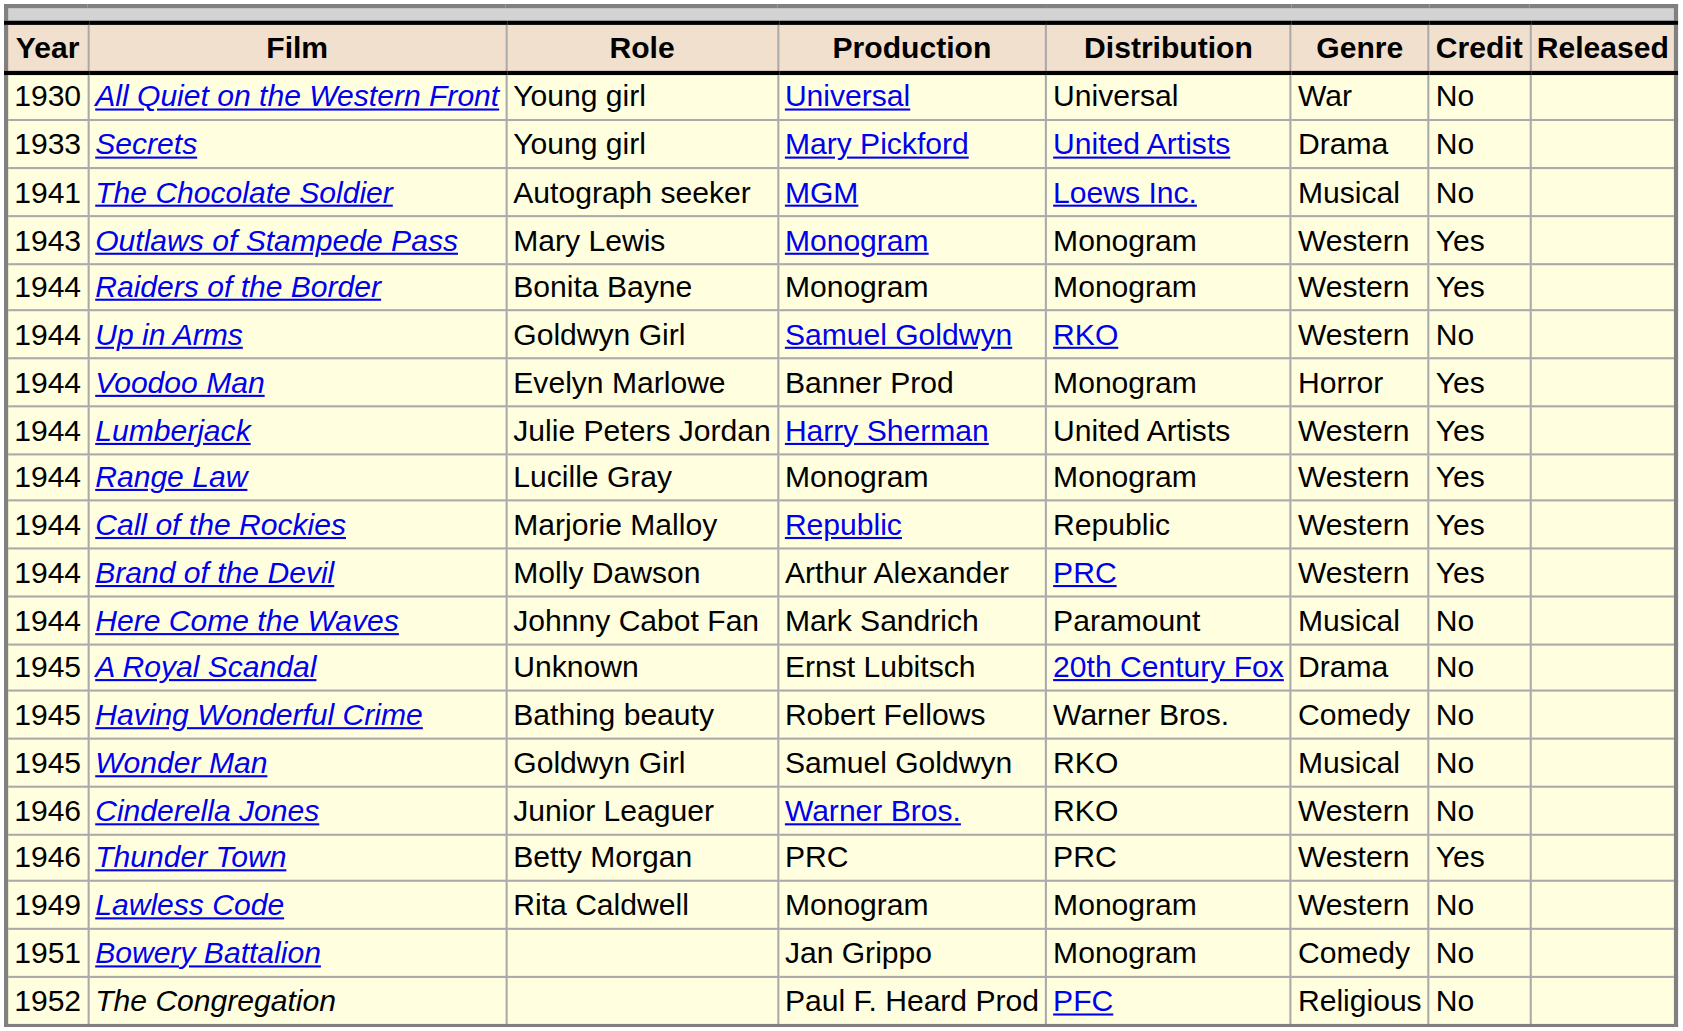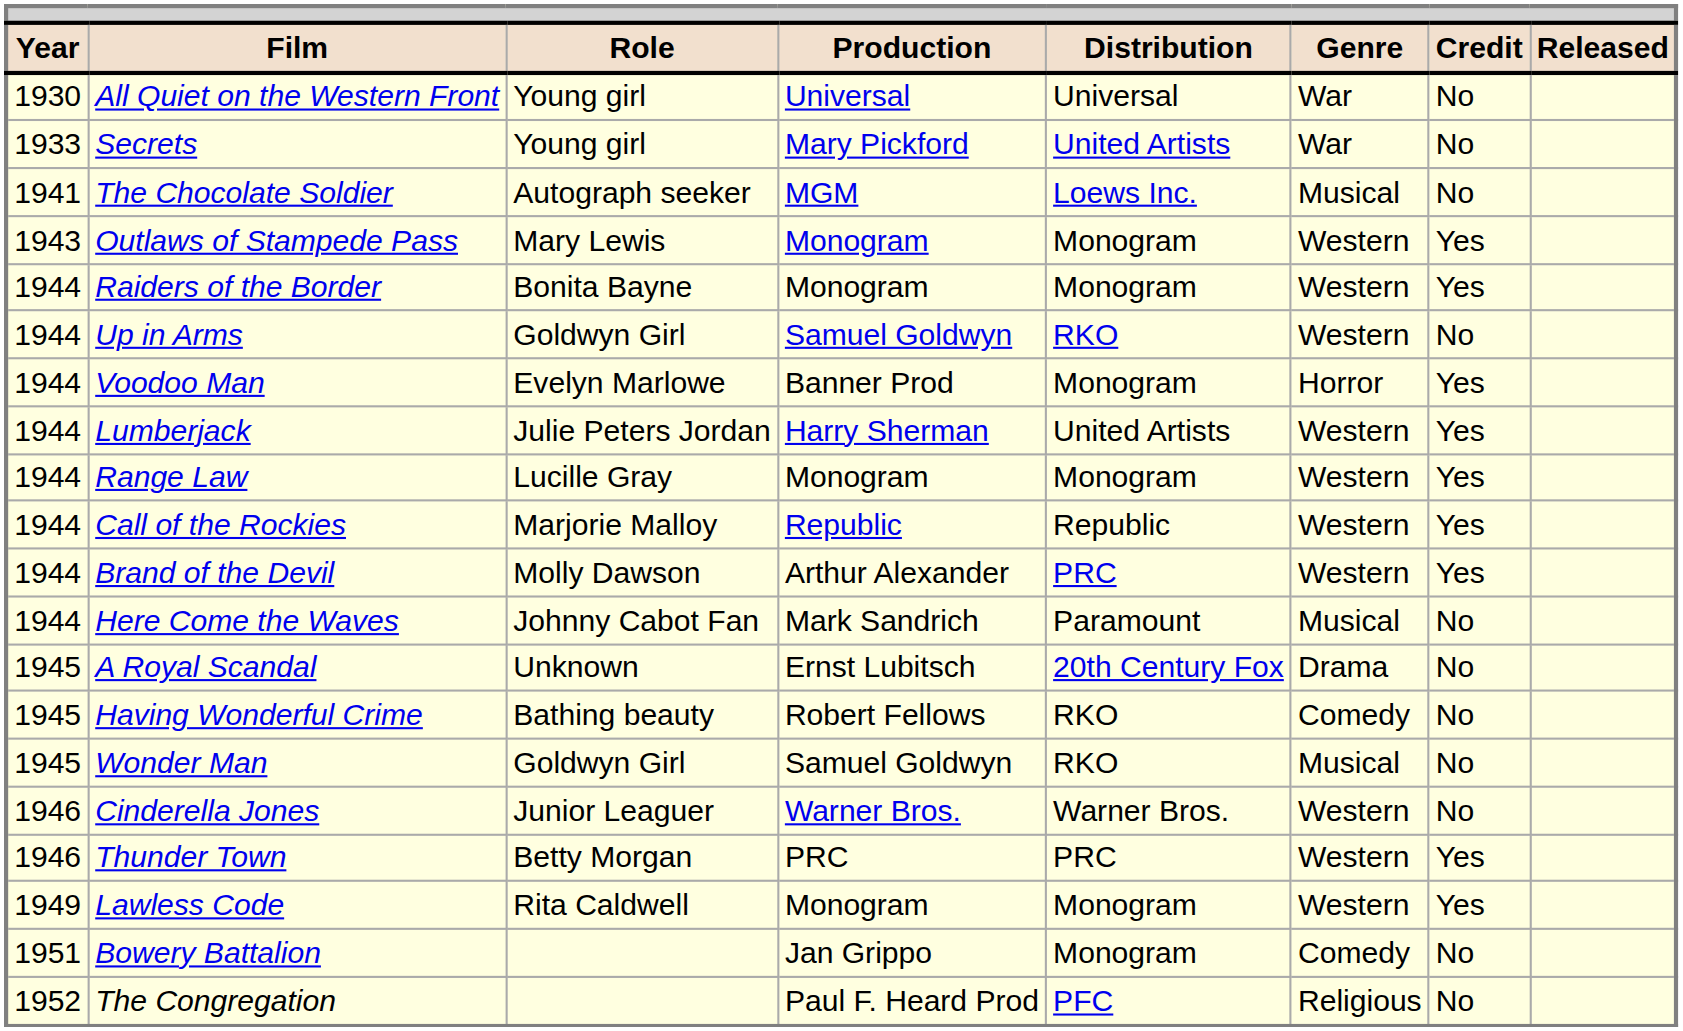(1343, 145) Drama -> (1325, 145) War
(1141, 715) Warner Bros. -> (1086, 715) RKO
(1086, 810) RKO -> (1141, 810) Warner Bros.
(1455, 905) No -> (1460, 905) Yes
